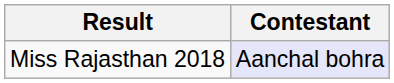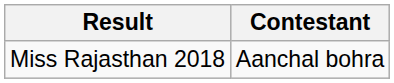(310, 59) lavender background -> (310, 59) no background
